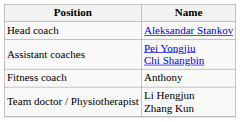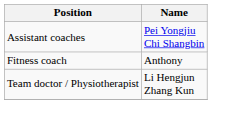- row: (33, 30)
